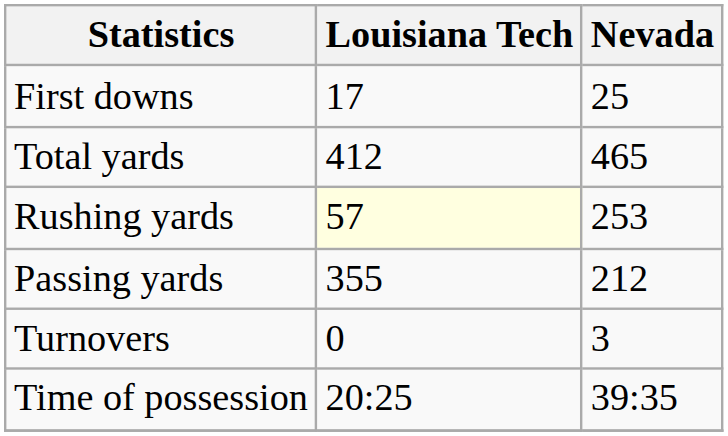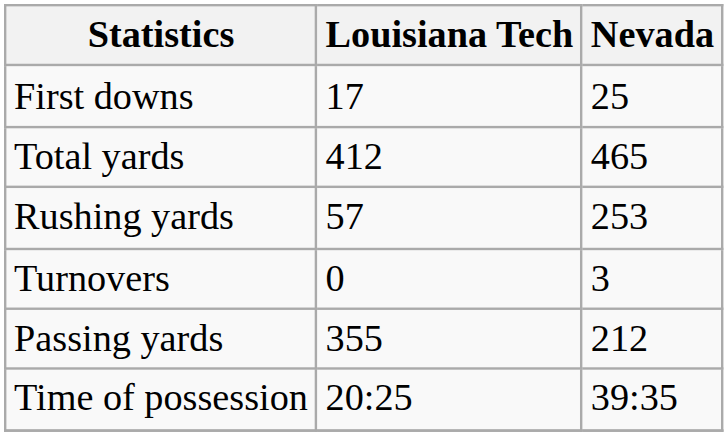(345, 216) lightyellow background -> (345, 216) no background
rows swapped: (119, 277) <-> (92, 338)
